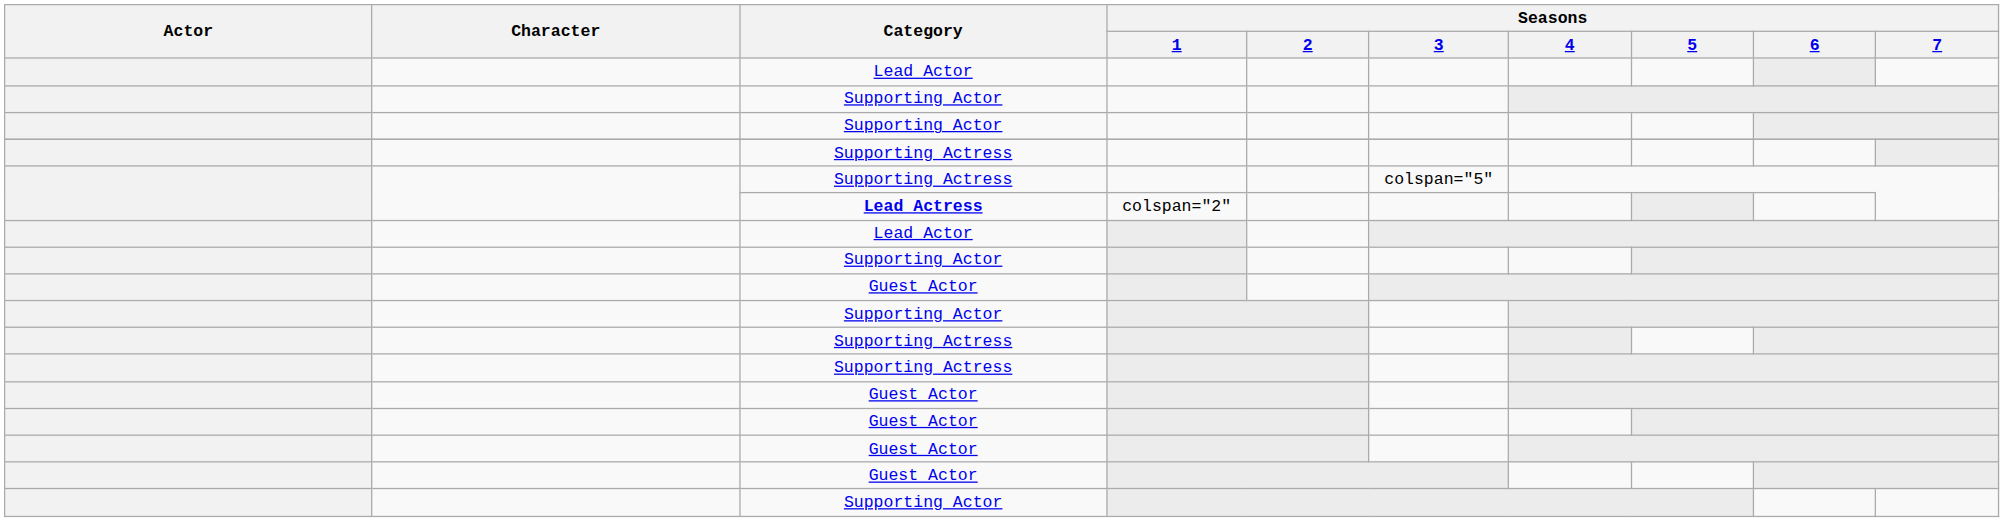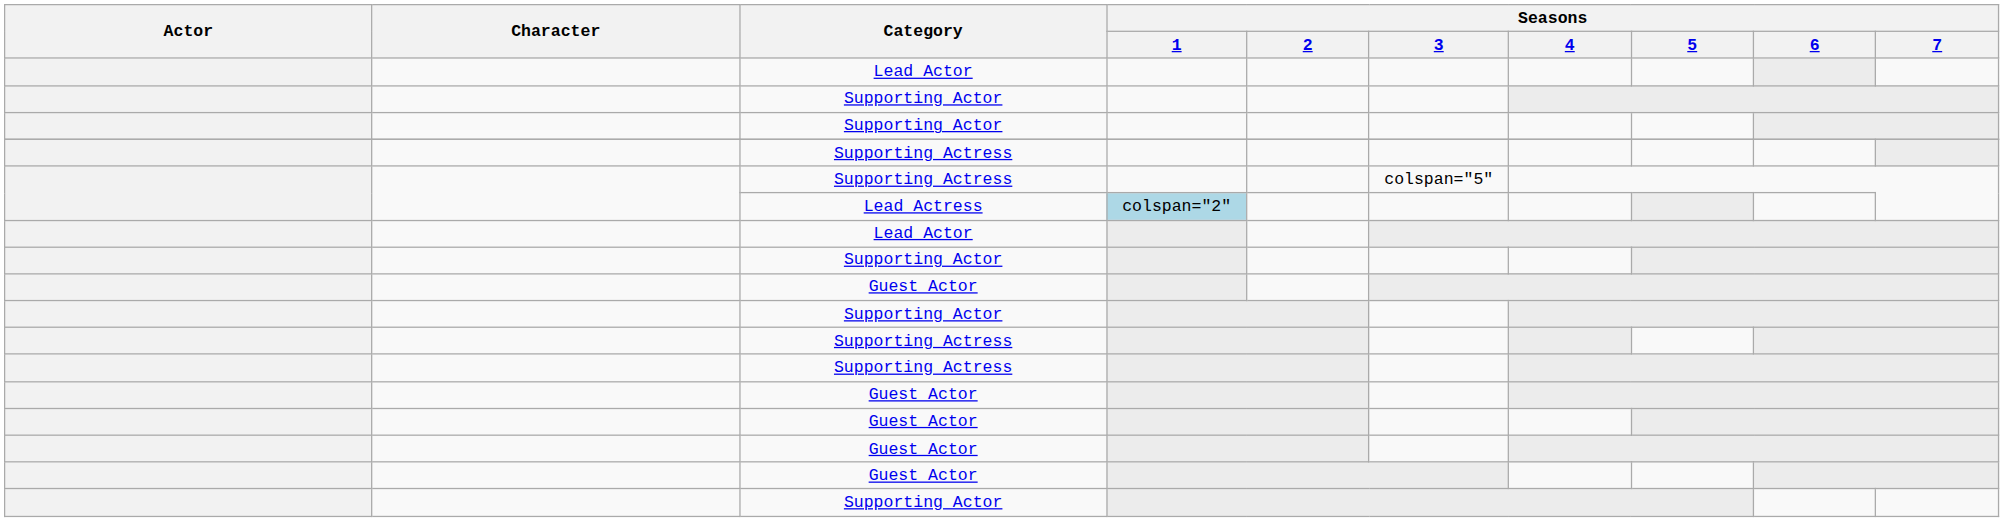(923, 206) bold -> (923, 206) normal
(1177, 206) no background -> (1177, 206) lightblue background
